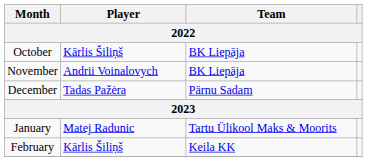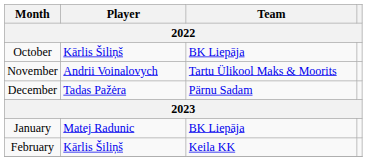(217, 71) BK Liepāja -> (263, 71) Tartu Ülikool Maks & Moorits
(263, 128) Tartu Ülikool Maks & Moorits -> (217, 128) BK Liepāja
